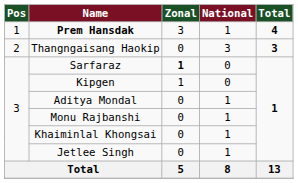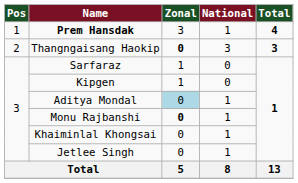(181, 48) normal -> (181, 48) bold
(181, 65) bold -> (181, 65) normal
(181, 100) no background -> (181, 100) lightblue background
(181, 117) normal -> (181, 117) bold
